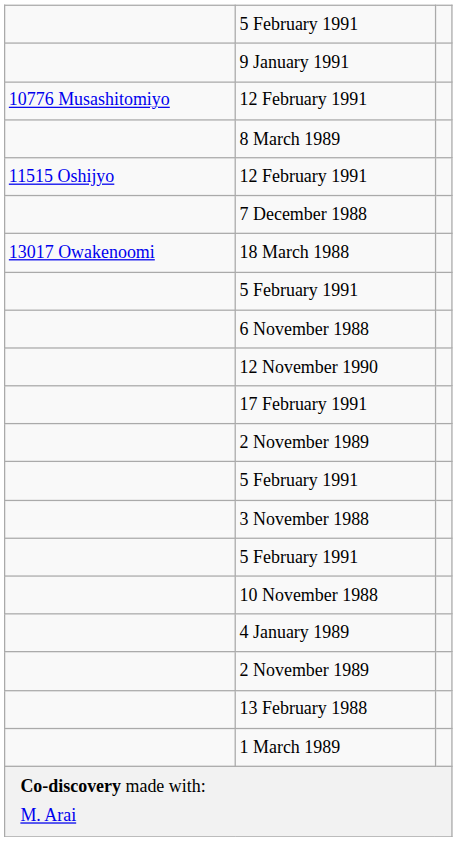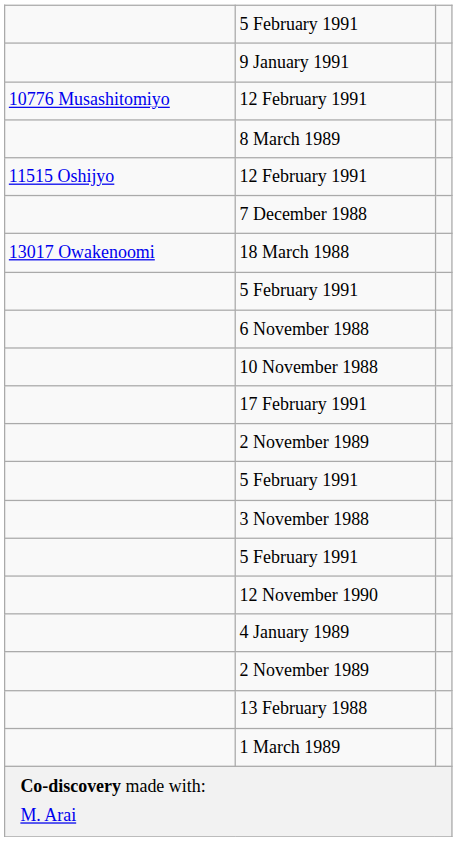rows swapped: (120, 595) <-> (120, 367)
